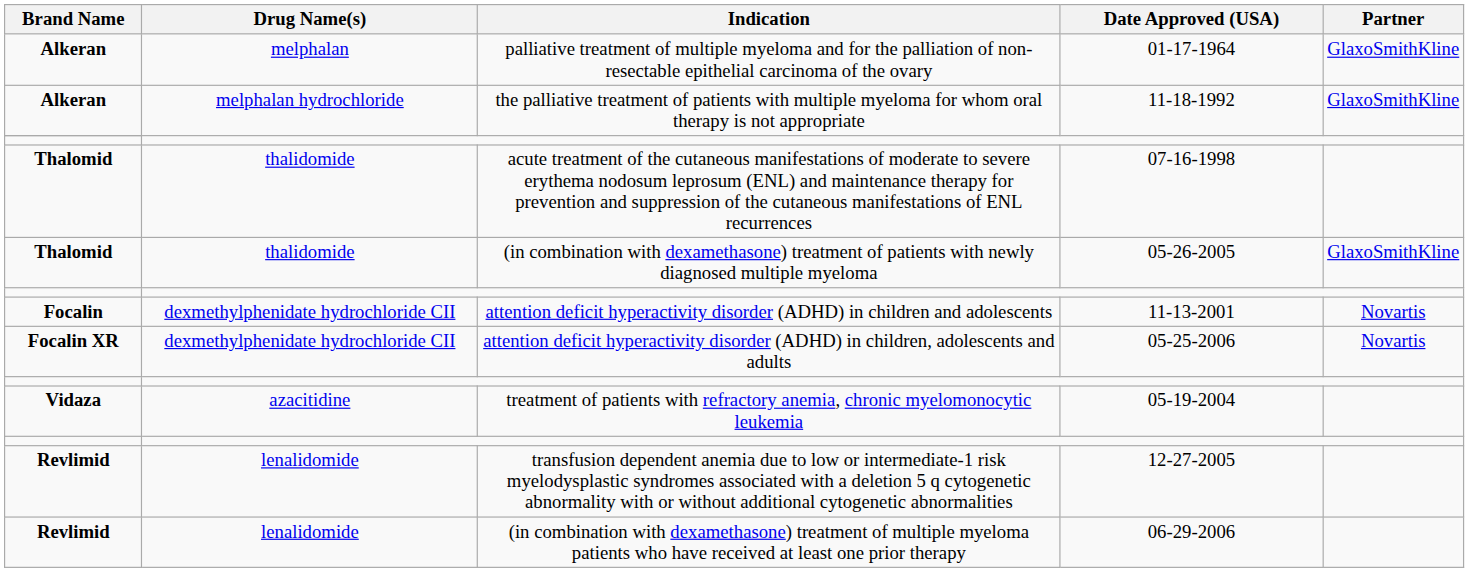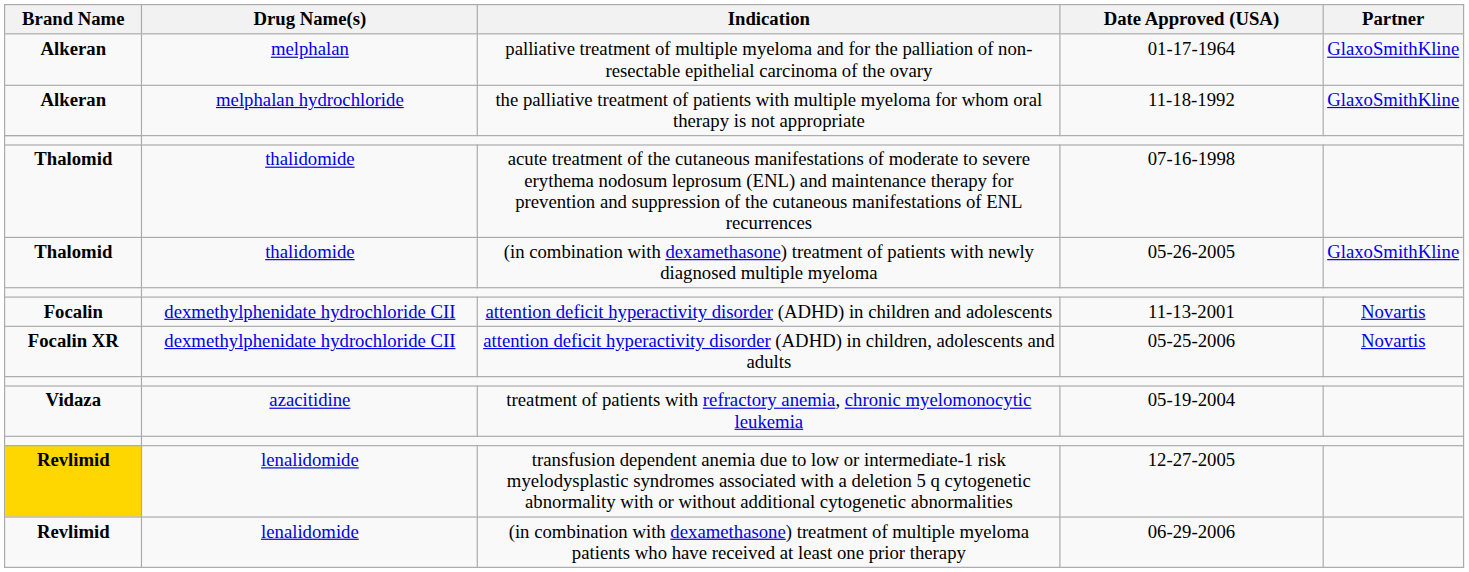(73, 459) no background -> (73, 459) gold background
